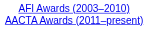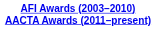(74, 14) normal -> (78, 14) bold
